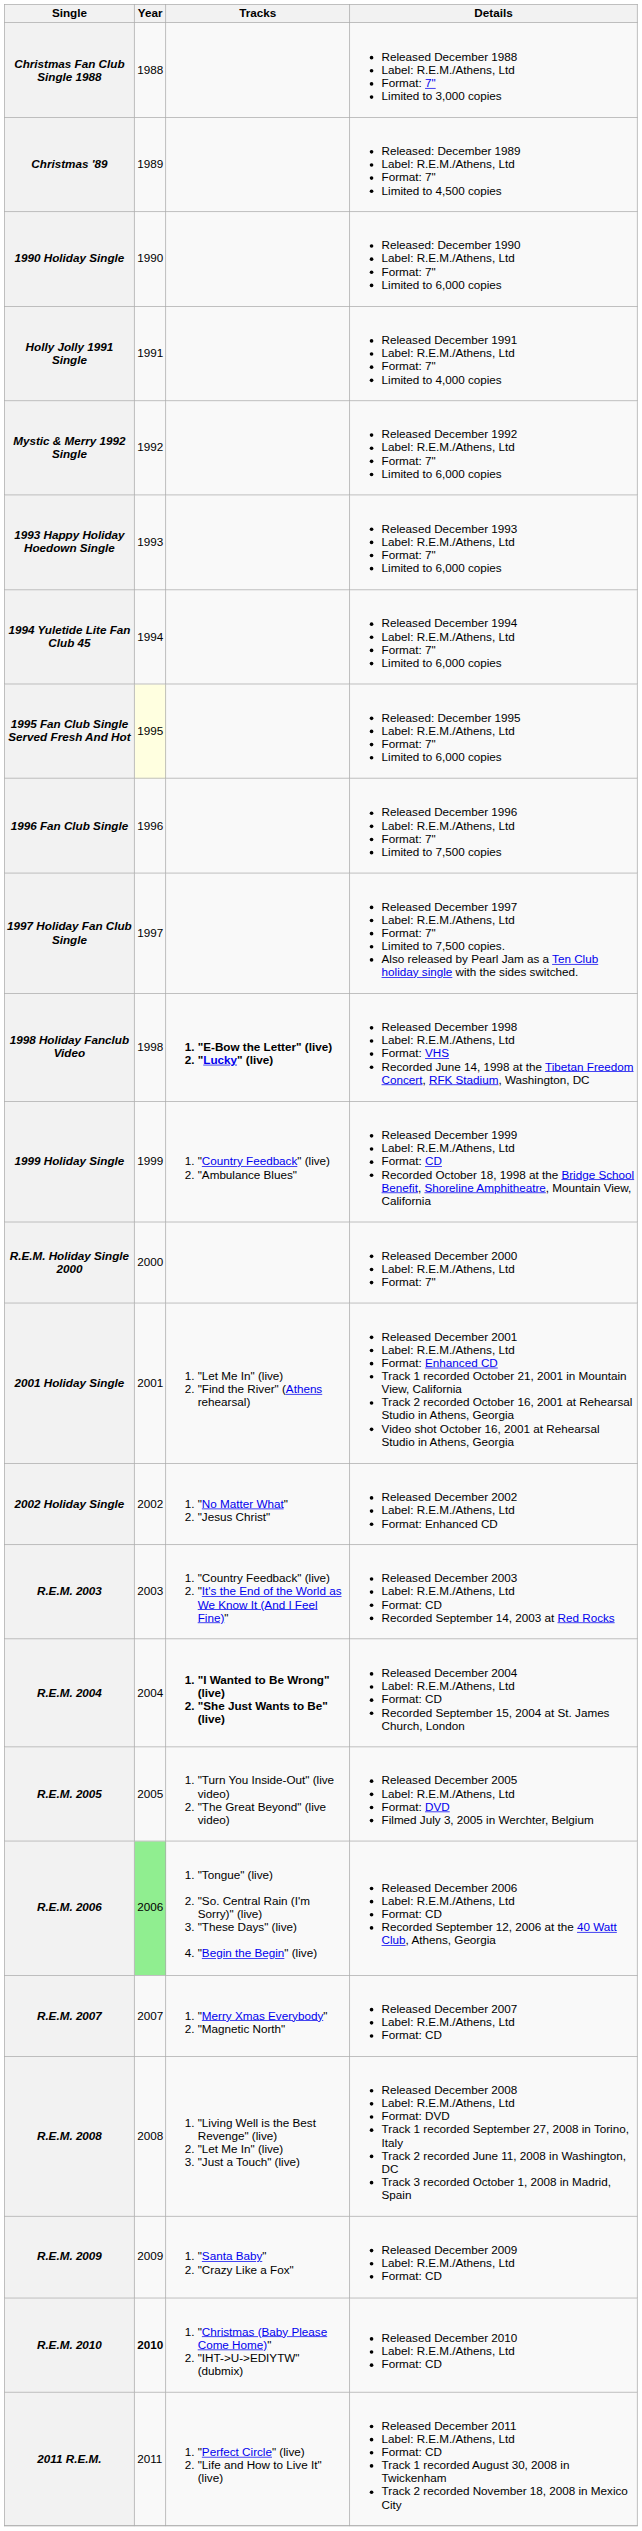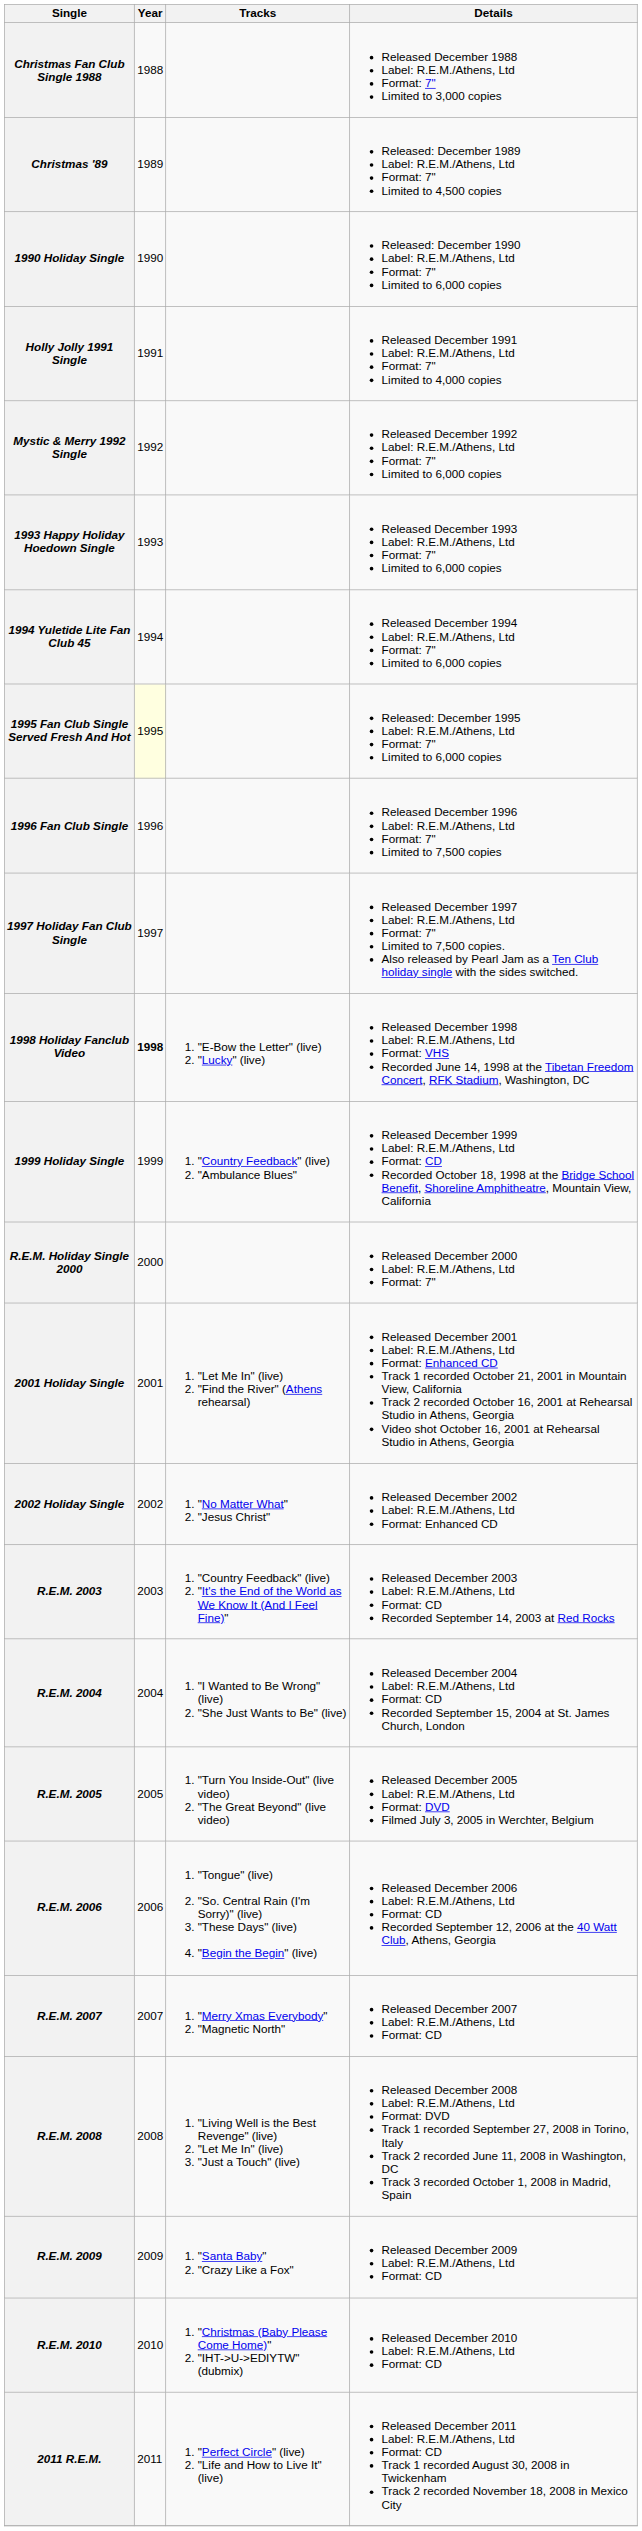(150, 1047) normal -> (150, 1047) bold
(258, 1054) bold -> (258, 1054) normal
(258, 1699) bold -> (258, 1699) normal
(150, 1908) lightgreen background -> (150, 1908) no background
(150, 2345) bold -> (150, 2345) normal
